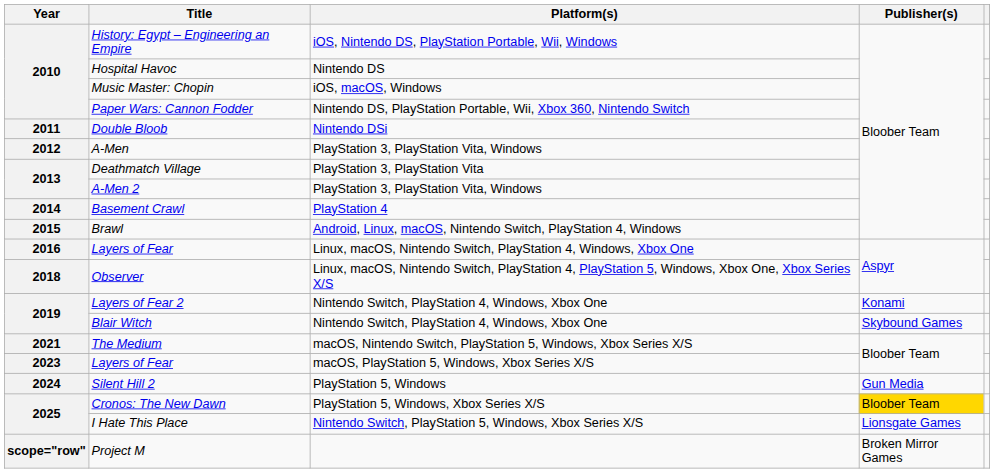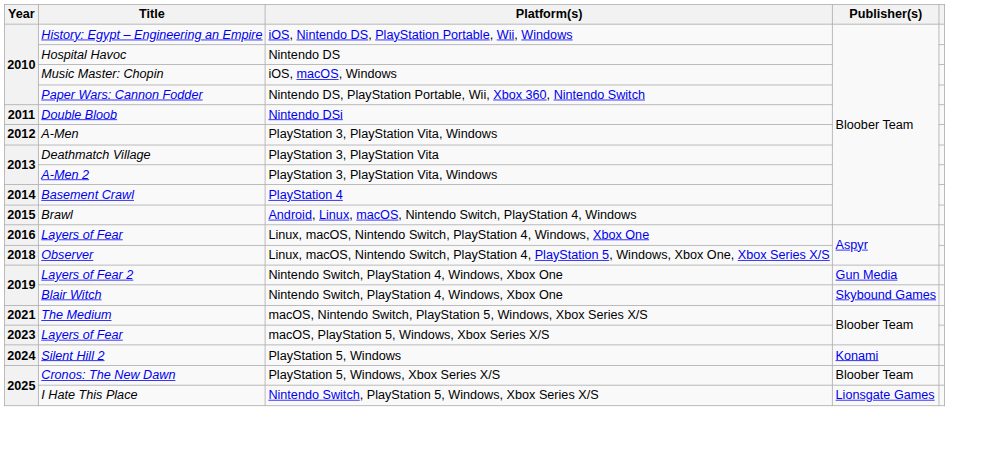(883, 303) Konami -> (866, 275) Gun Media
(893, 383) Gun Media -> (857, 355) Konami
(901, 403) gold background -> (874, 375) no background
- row: (118, 450)
